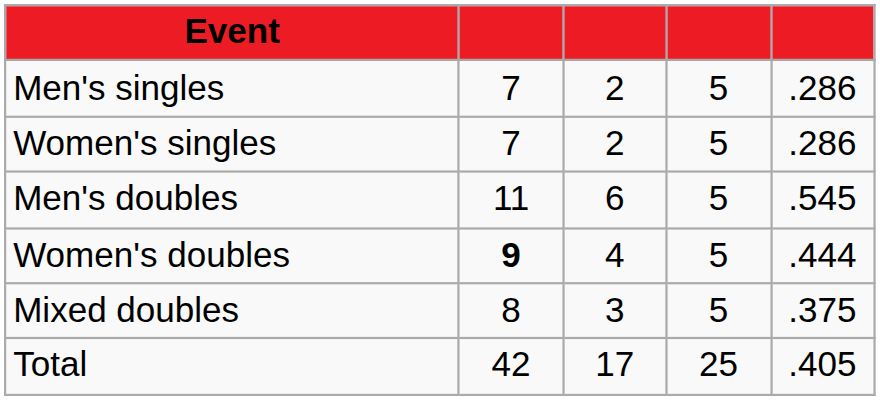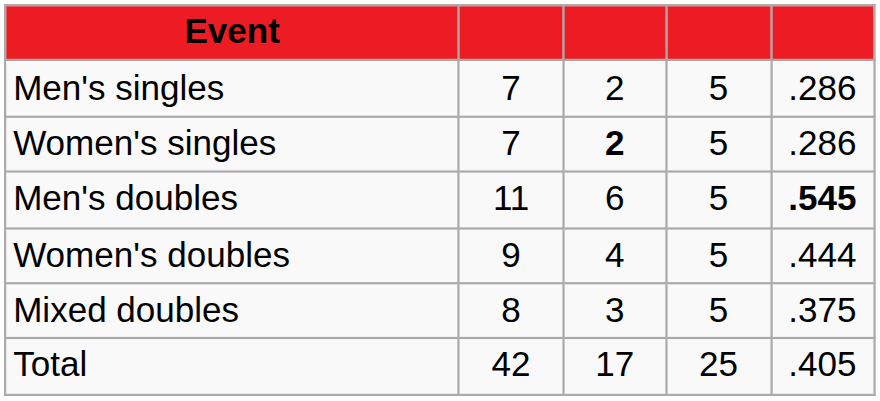(615, 143) normal -> (615, 143) bold
(822, 198) normal -> (822, 198) bold
(511, 254) bold -> (511, 254) normal
